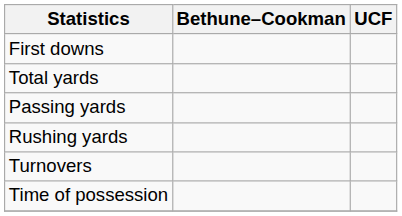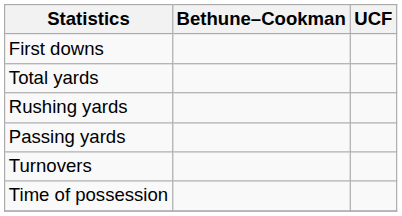rows swapped: (68, 136) <-> (67, 107)
